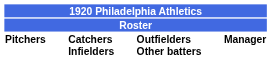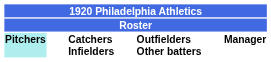(25, 39) no background -> (25, 39) paleturquoise background
